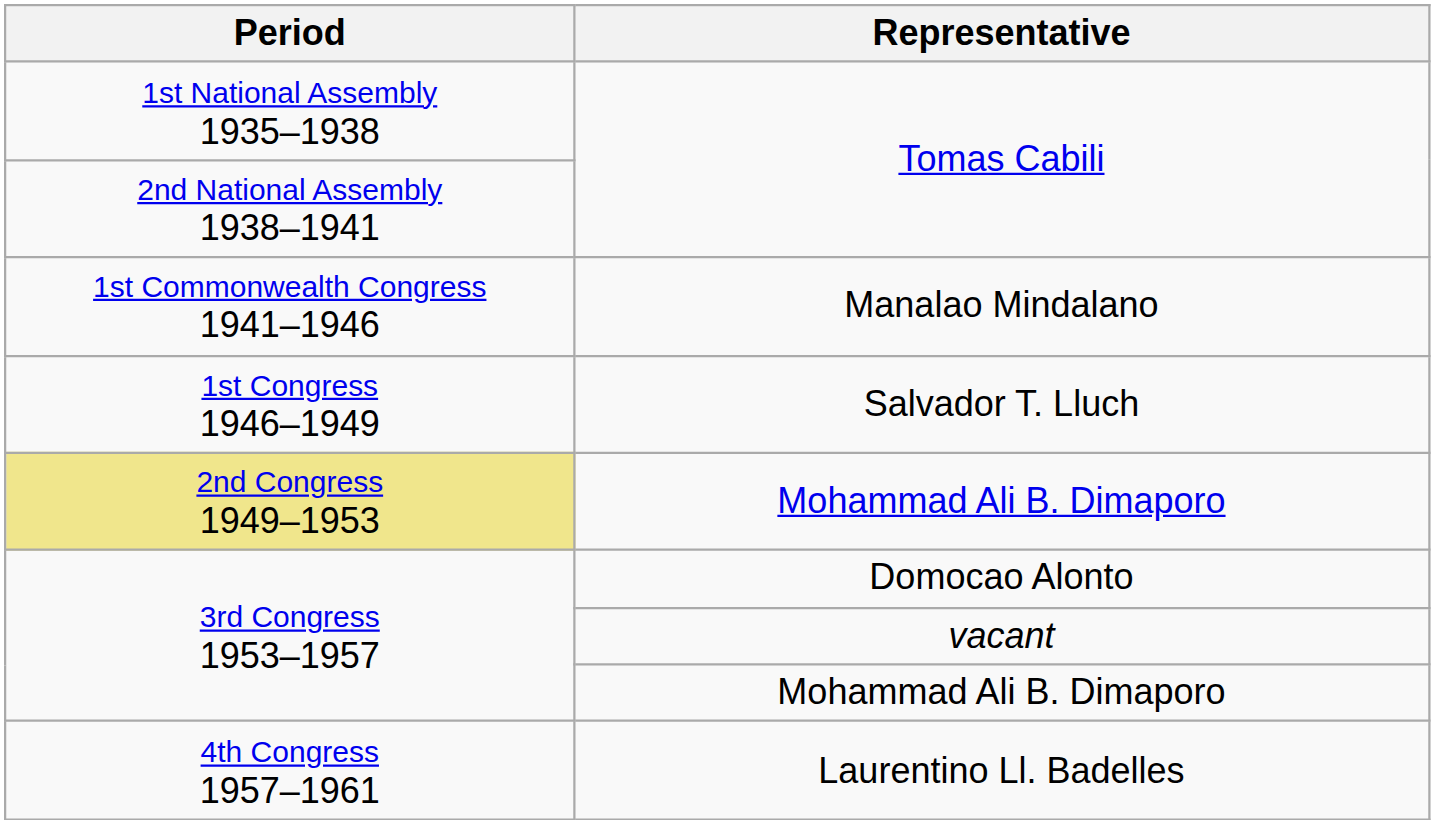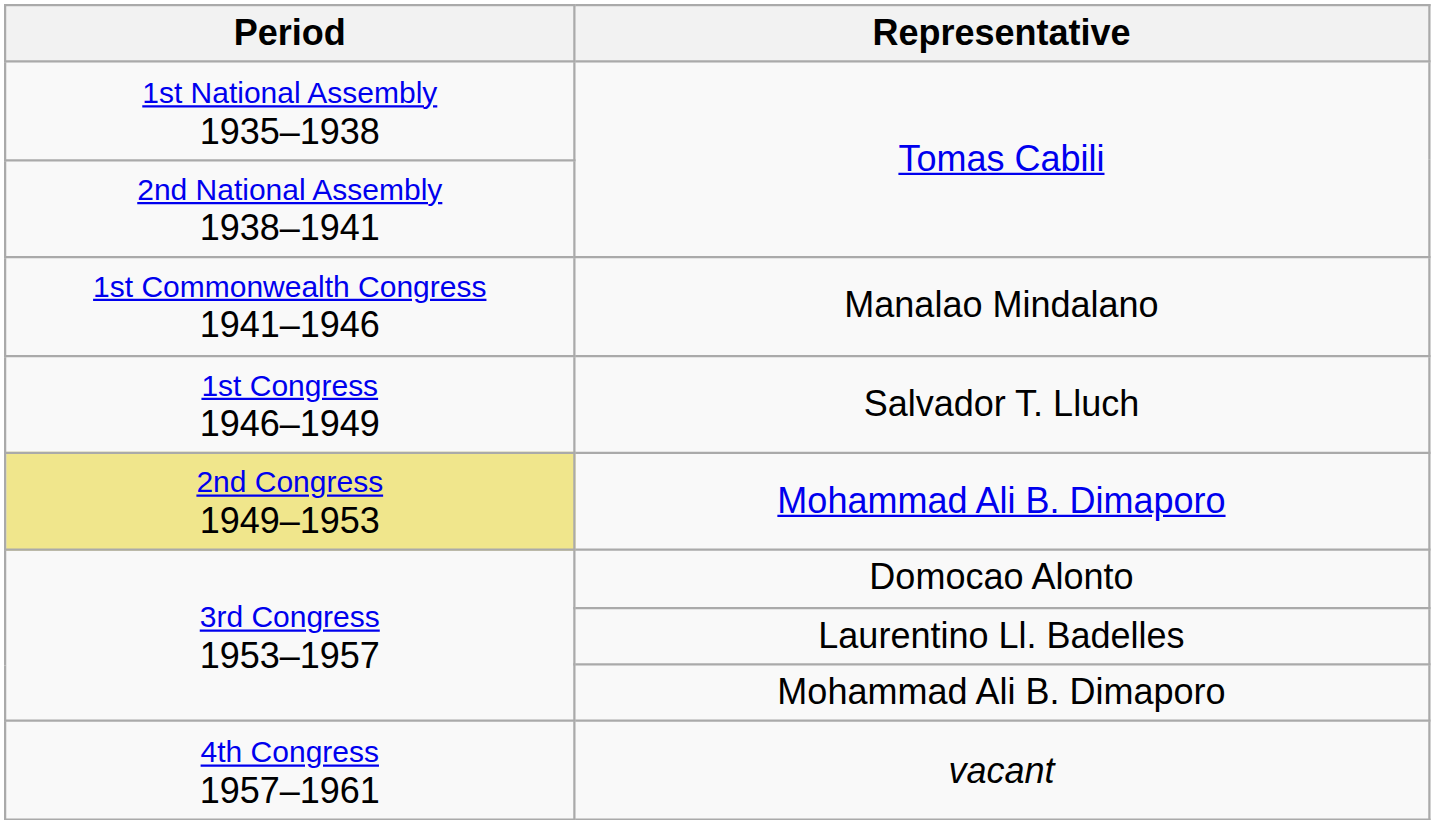(1001, 635) vacant -> (1001, 635) Laurentino Ll. Badelles
(1001, 769) Laurentino Ll. Badelles -> (1001, 769) vacant
